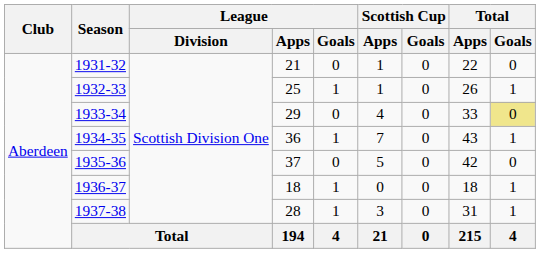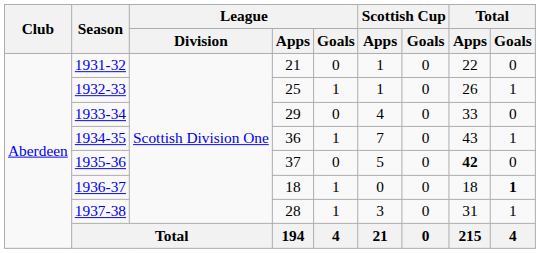(513, 114) khaki background -> (513, 114) no background
(470, 162) normal -> (470, 162) bold
(513, 187) normal -> (513, 187) bold
